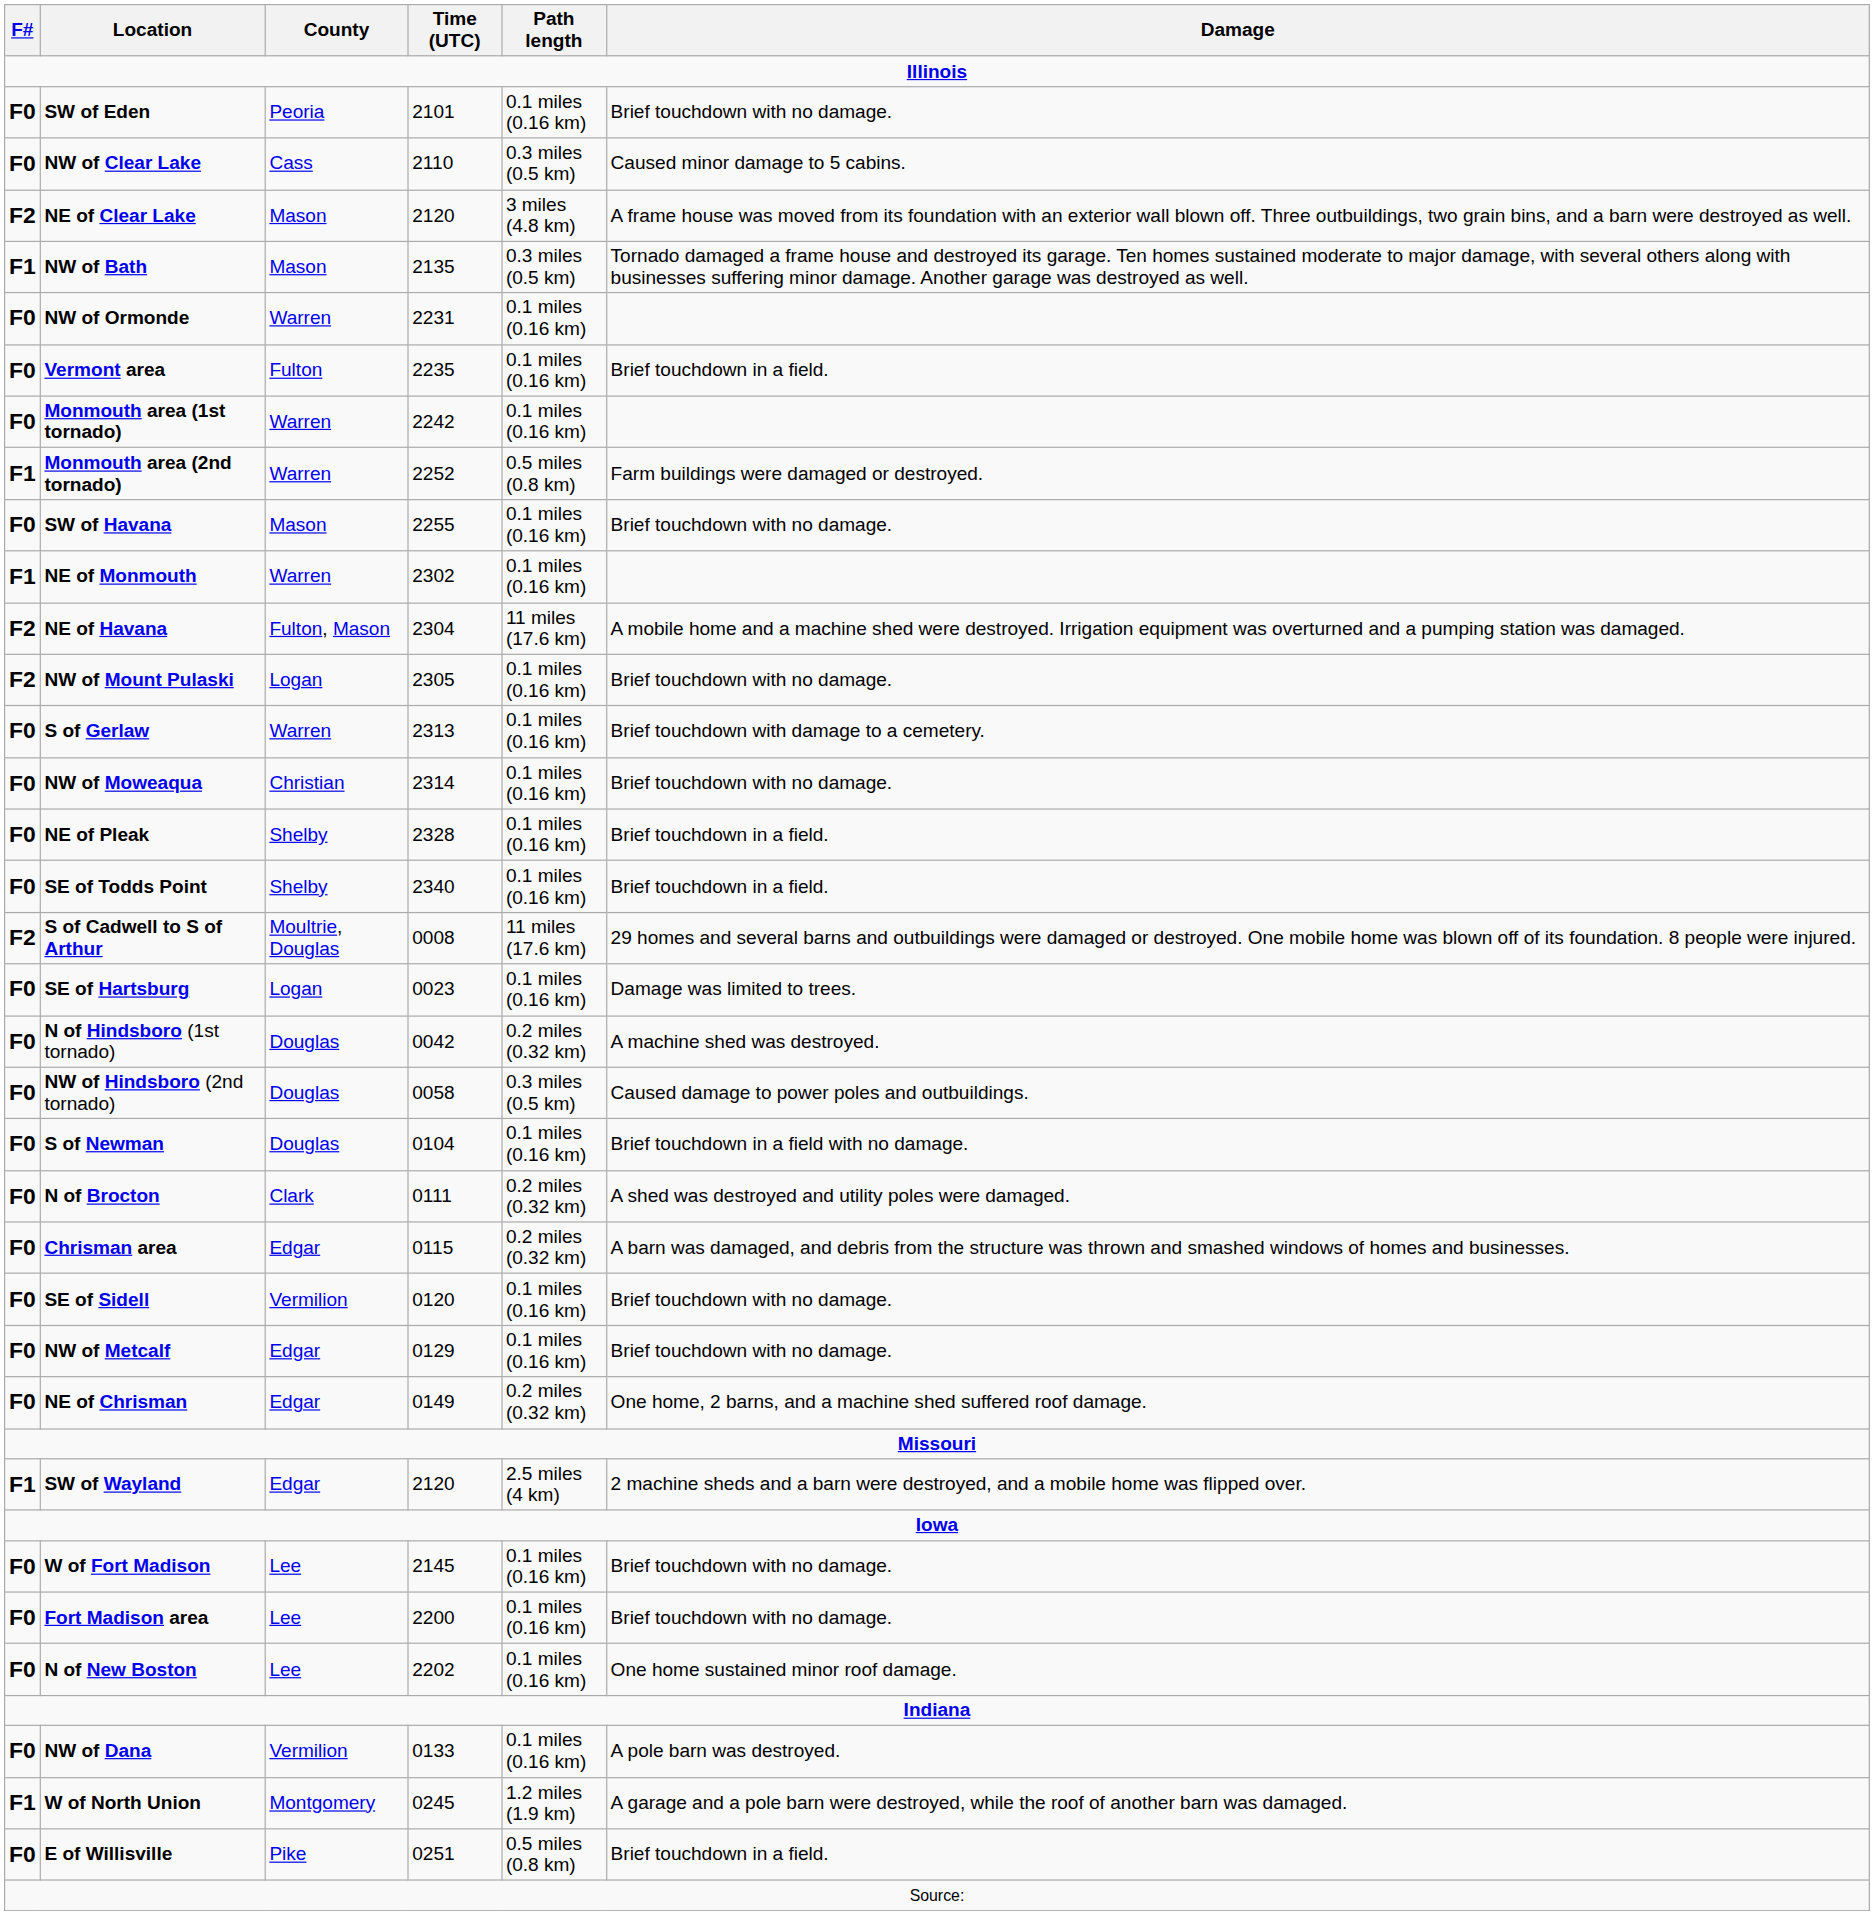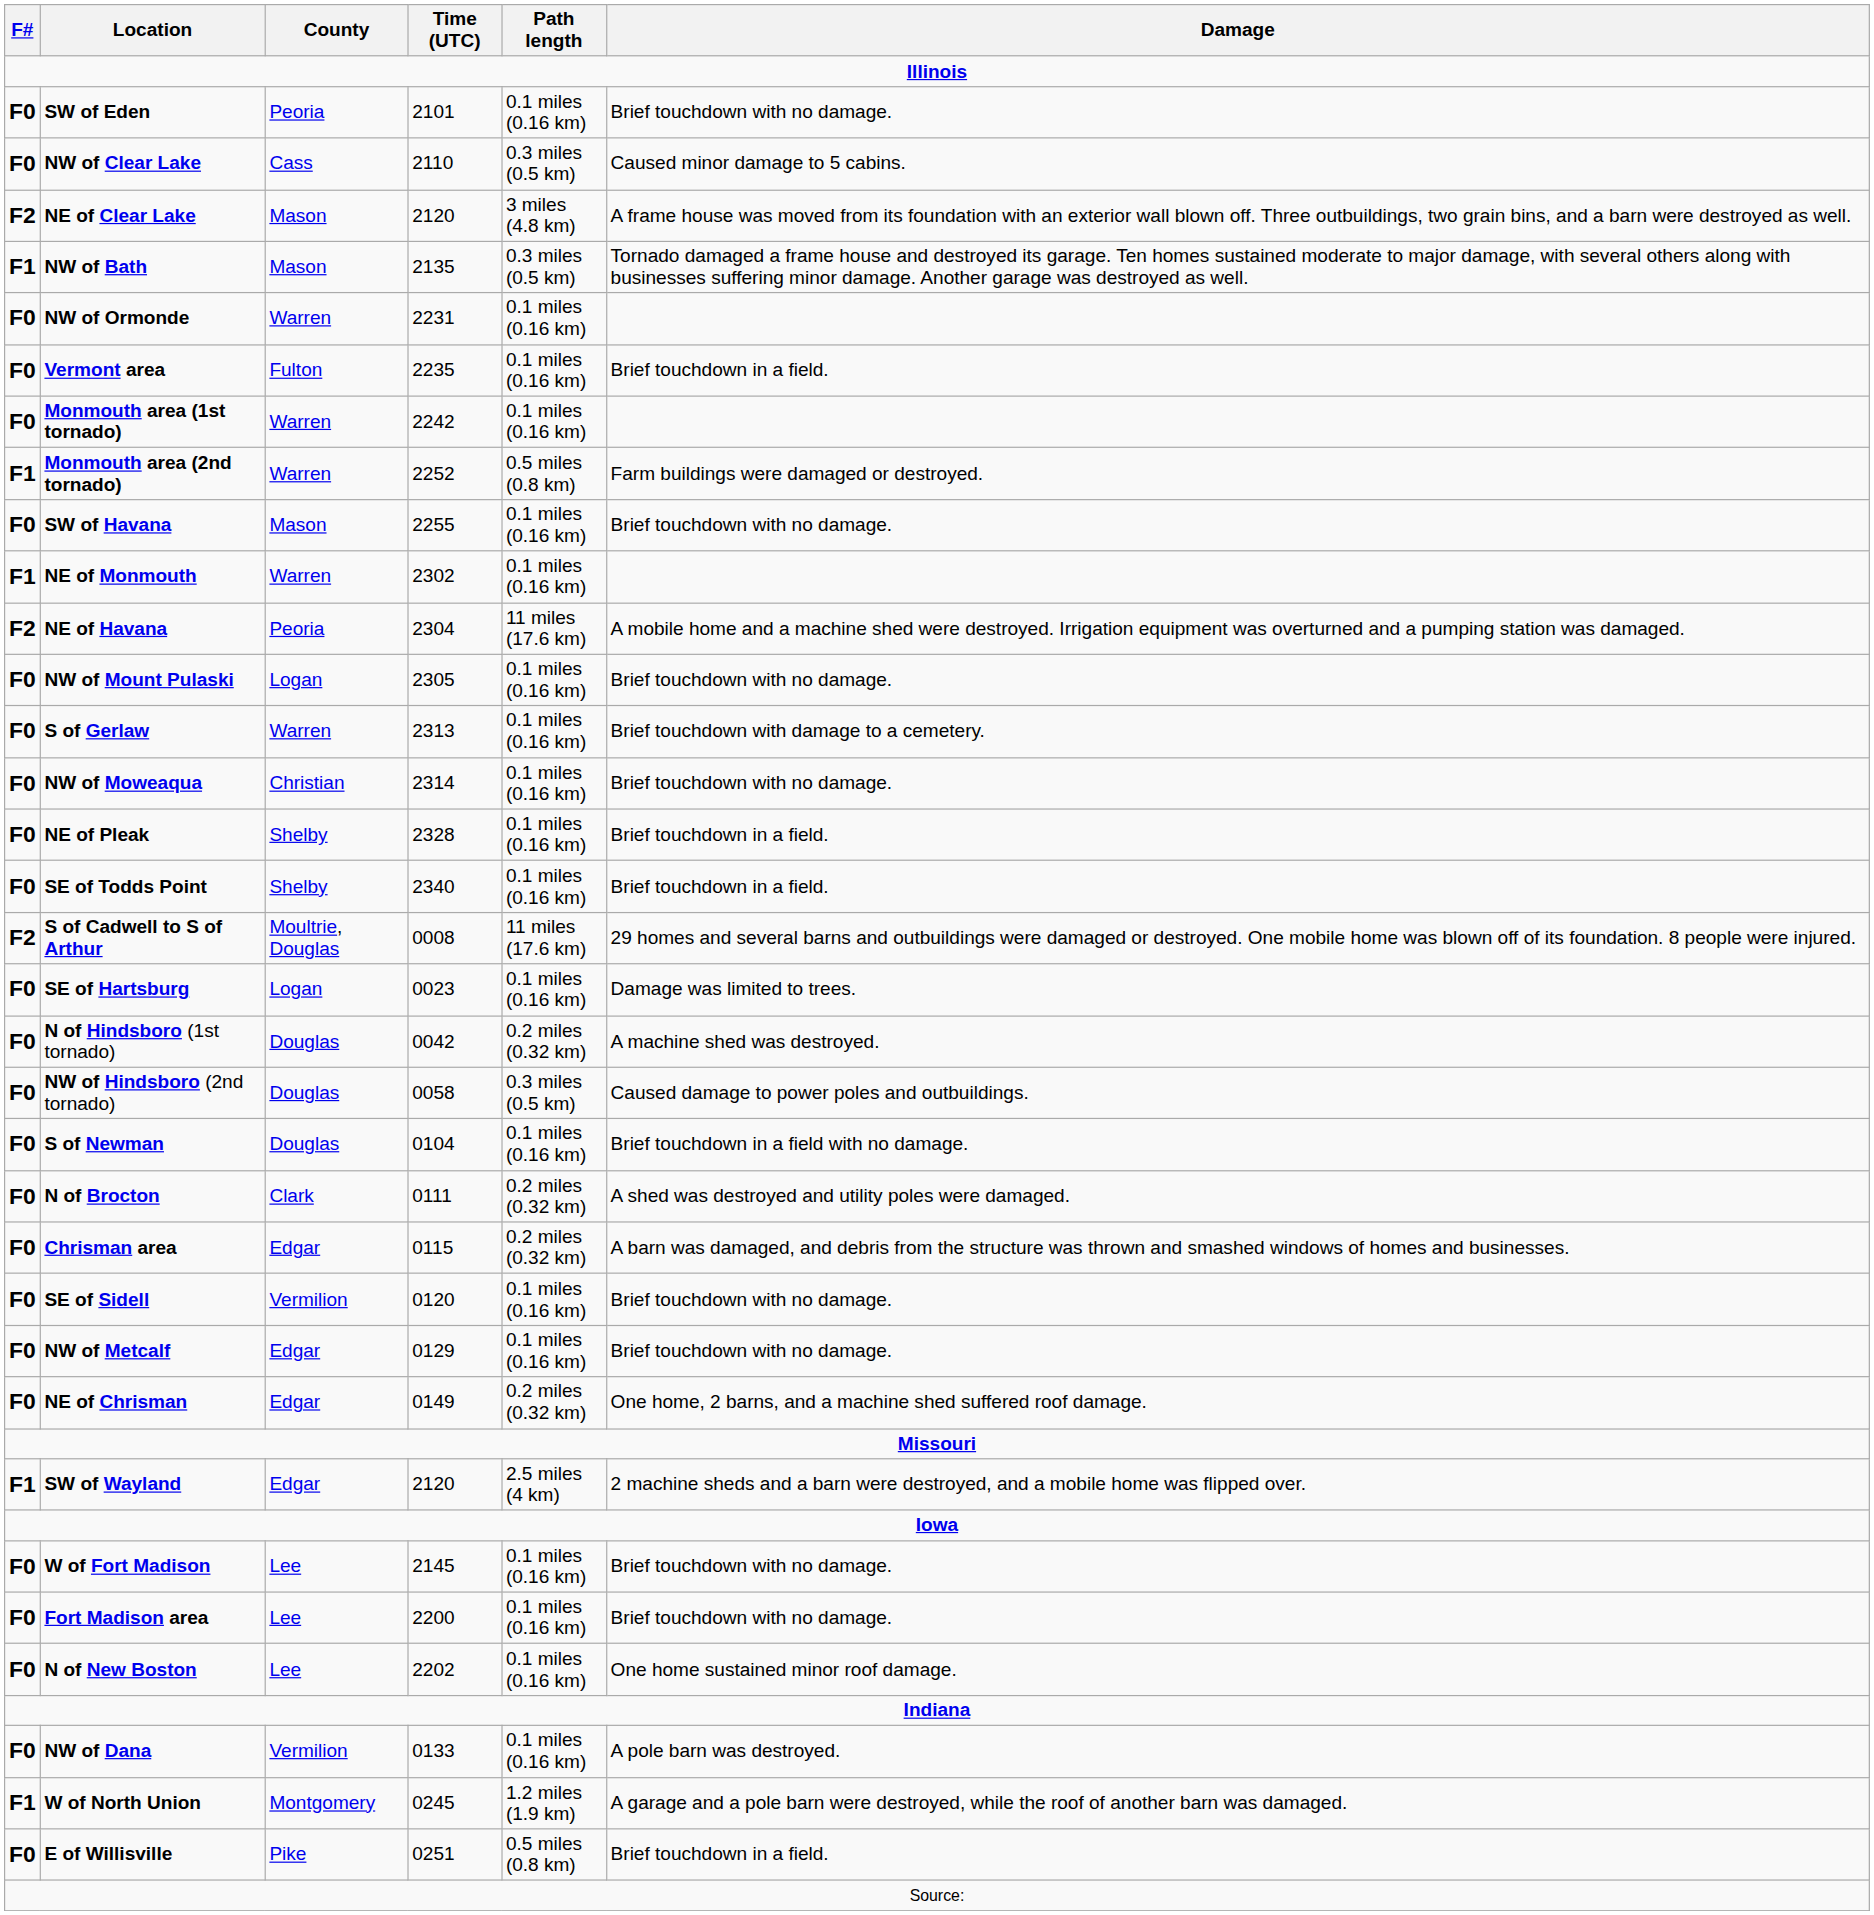(330, 628) Fulton, Mason -> (297, 628) Peoria
(22, 679) F2 -> (22, 679) F0
